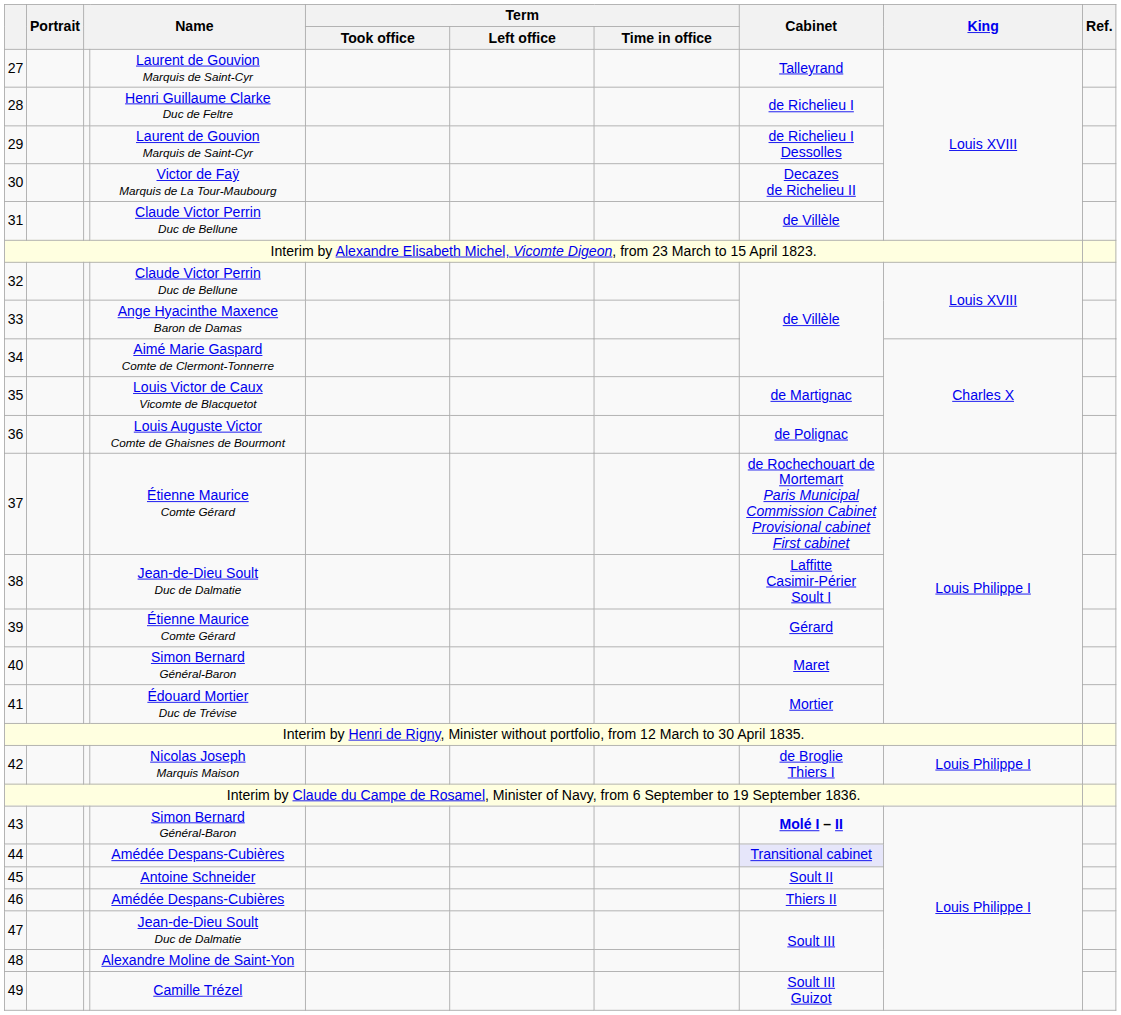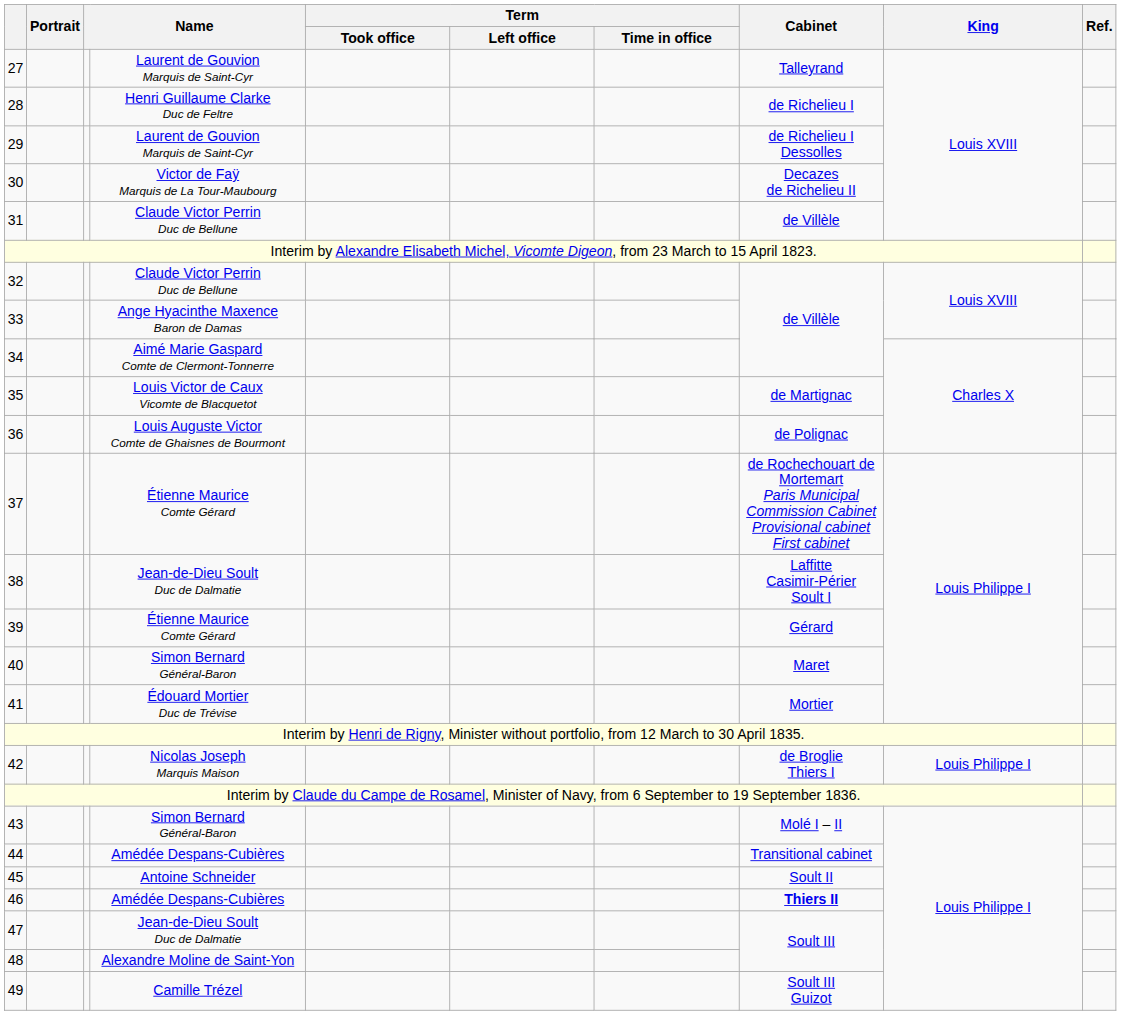(811, 825) bold -> (811, 825) normal
(811, 855) lavender background -> (811, 855) no background
(811, 900) normal -> (811, 900) bold
